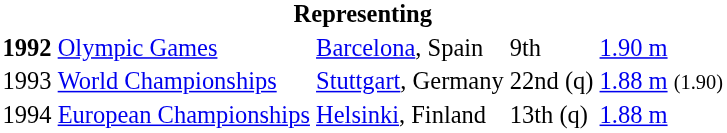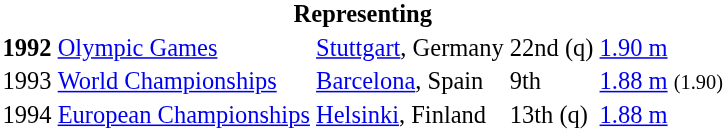(400, 47) Barcelona, Spain -> (410, 47) Stuttgart, Germany
(525, 47) 9th -> (552, 47) 22nd (q)
(410, 81) Stuttgart, Germany -> (400, 81) Barcelona, Spain
(552, 81) 22nd (q) -> (525, 81) 9th
